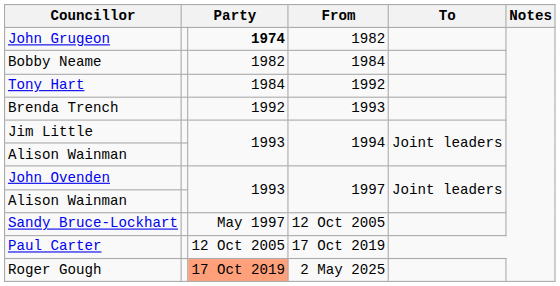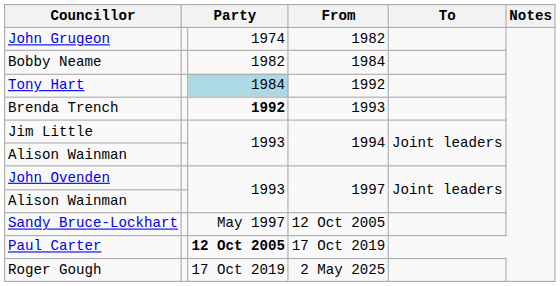(268, 39) bold -> (268, 39) normal
(268, 85) no background -> (268, 85) lightblue background
(268, 108) normal -> (268, 108) bold
(238, 247) normal -> (238, 247) bold
(238, 270) lightsalmon background -> (238, 270) no background
